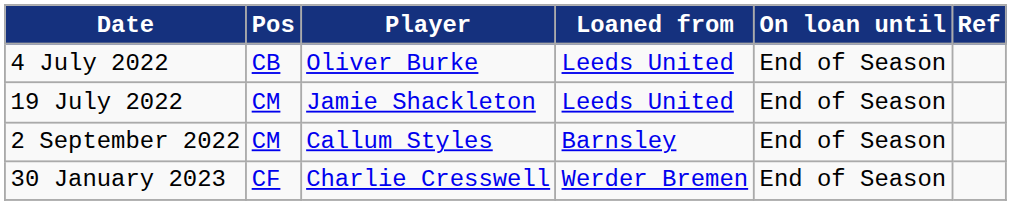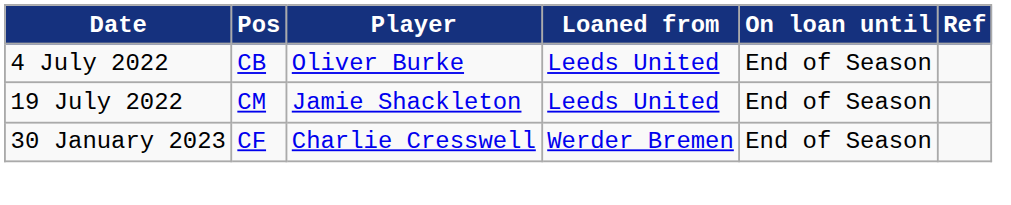- row: (125, 141)
